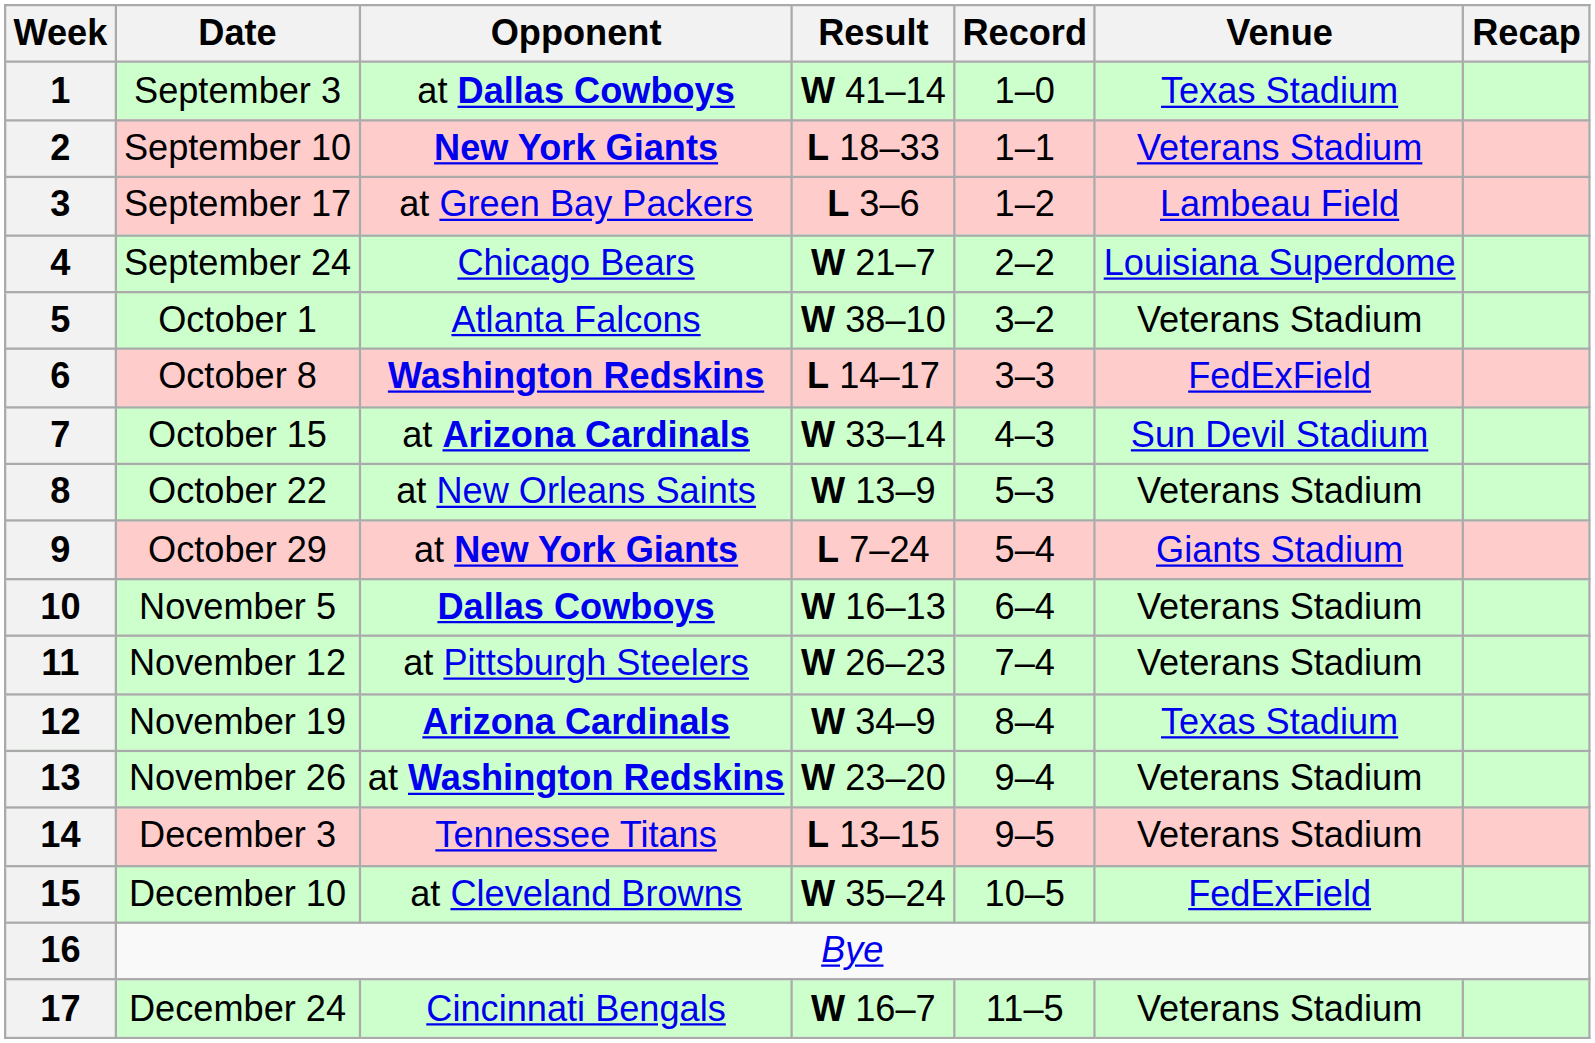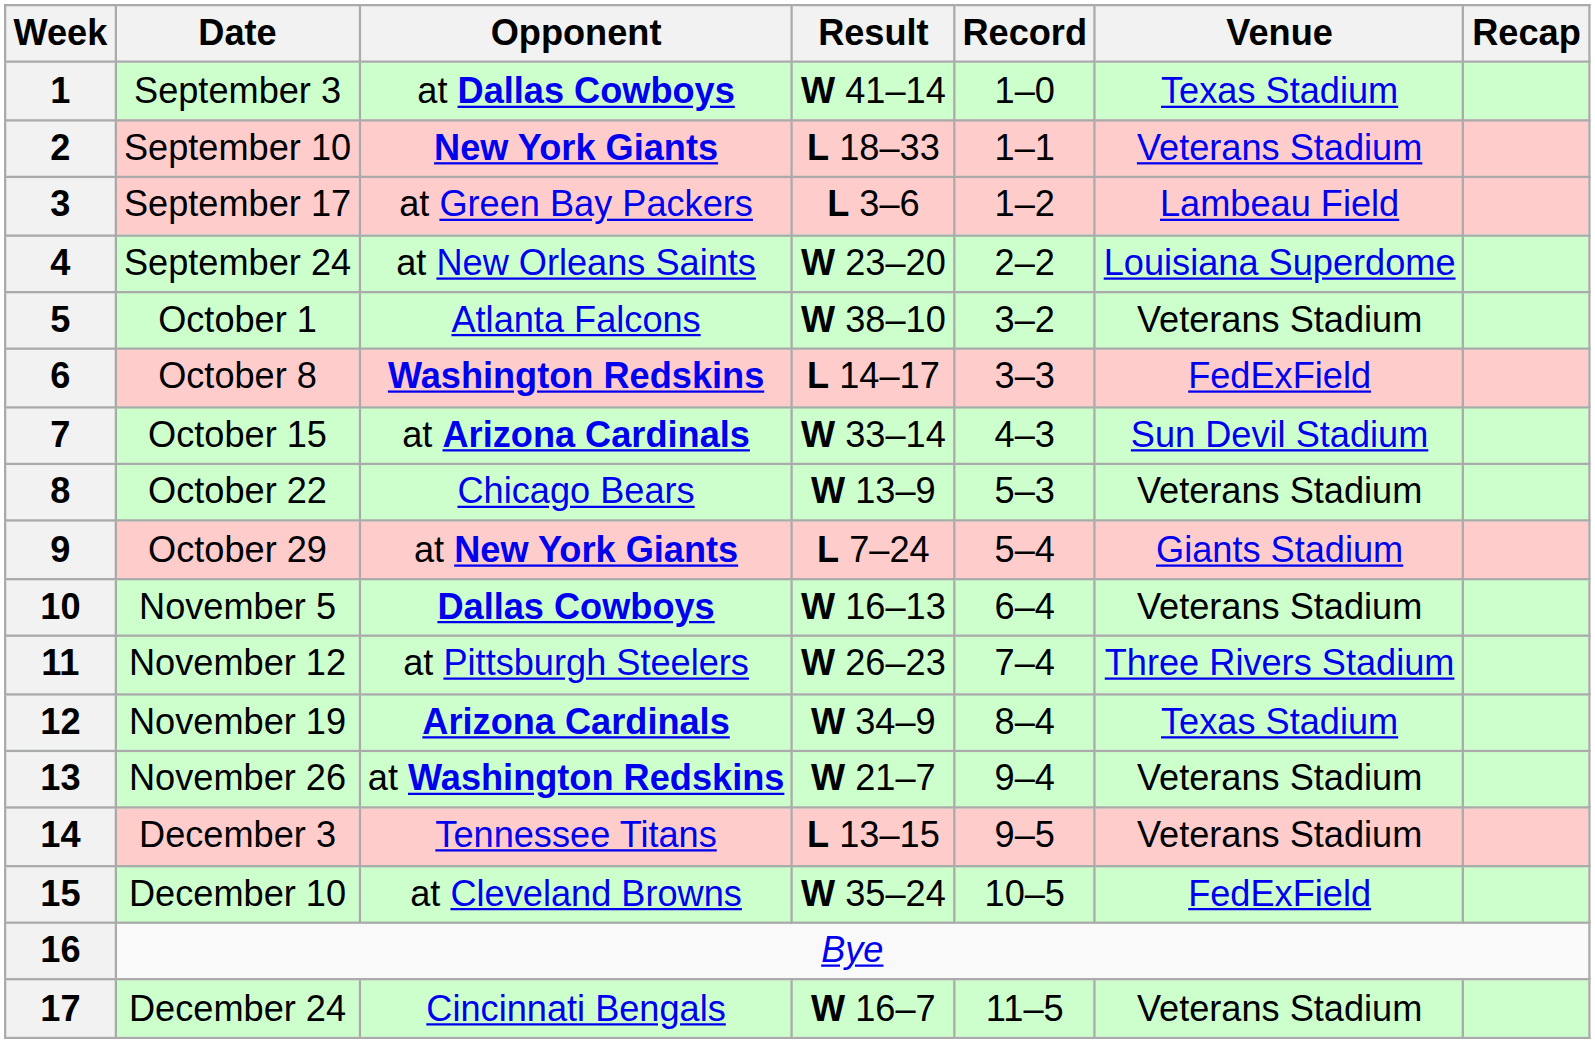(576, 262) Chicago Bears -> (576, 262) at New Orleans Saints
(873, 262) W 21–7 -> (873, 262) W 23–20
(576, 491) at New Orleans Saints -> (576, 491) Chicago Bears
(1280, 663) Veterans Stadium -> (1280, 663) Three Rivers Stadium
(873, 778) W 23–20 -> (873, 778) W 21–7
